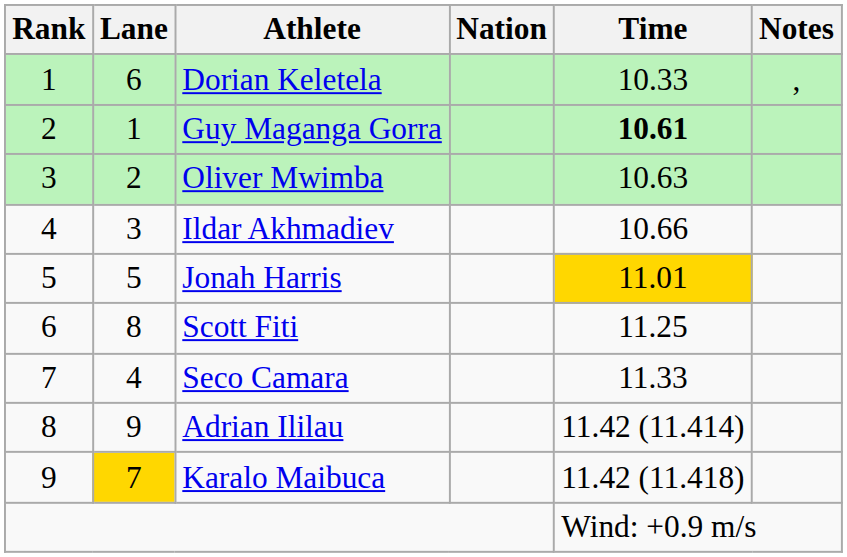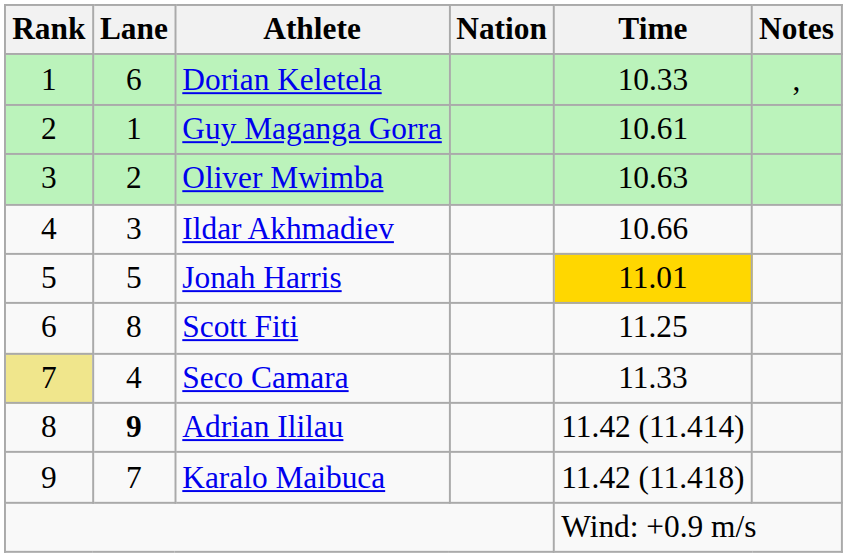(653, 128) bold -> (653, 128) normal
(49, 377) no background -> (49, 377) khaki background
(134, 427) normal -> (134, 427) bold
(134, 476) gold background -> (134, 476) no background
